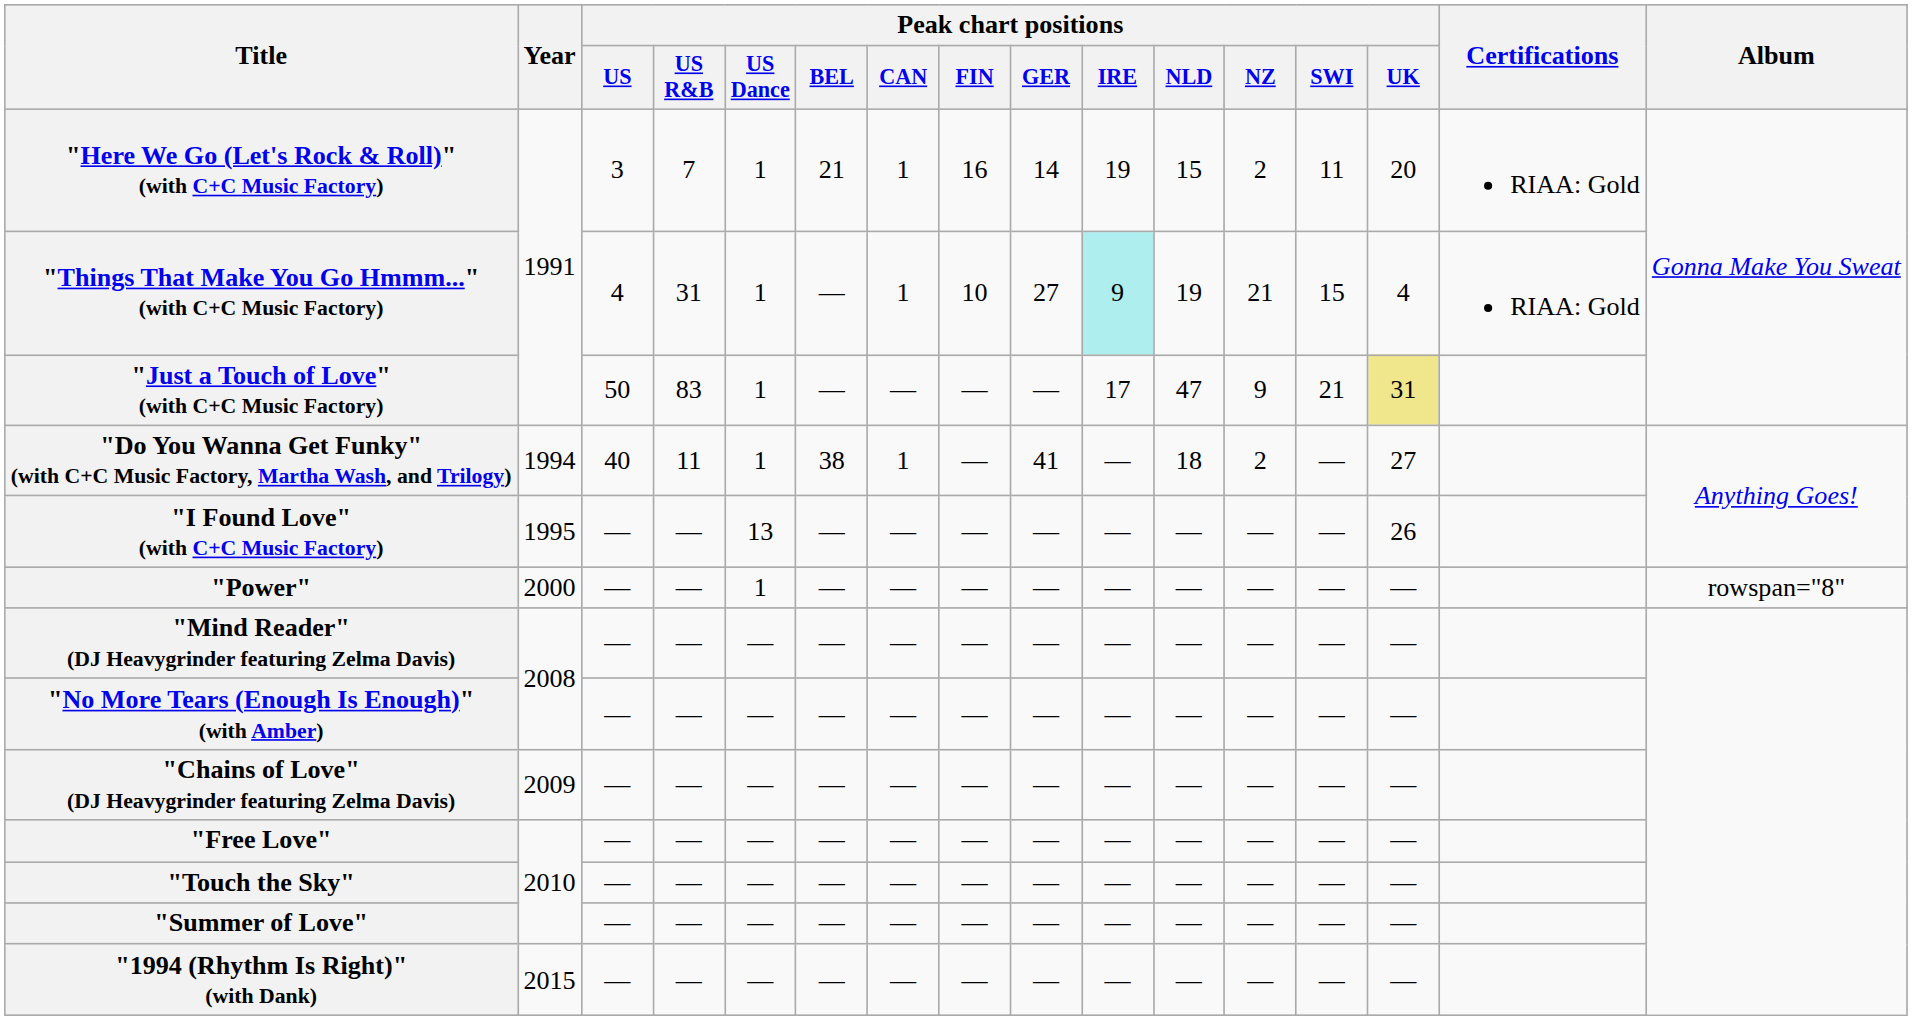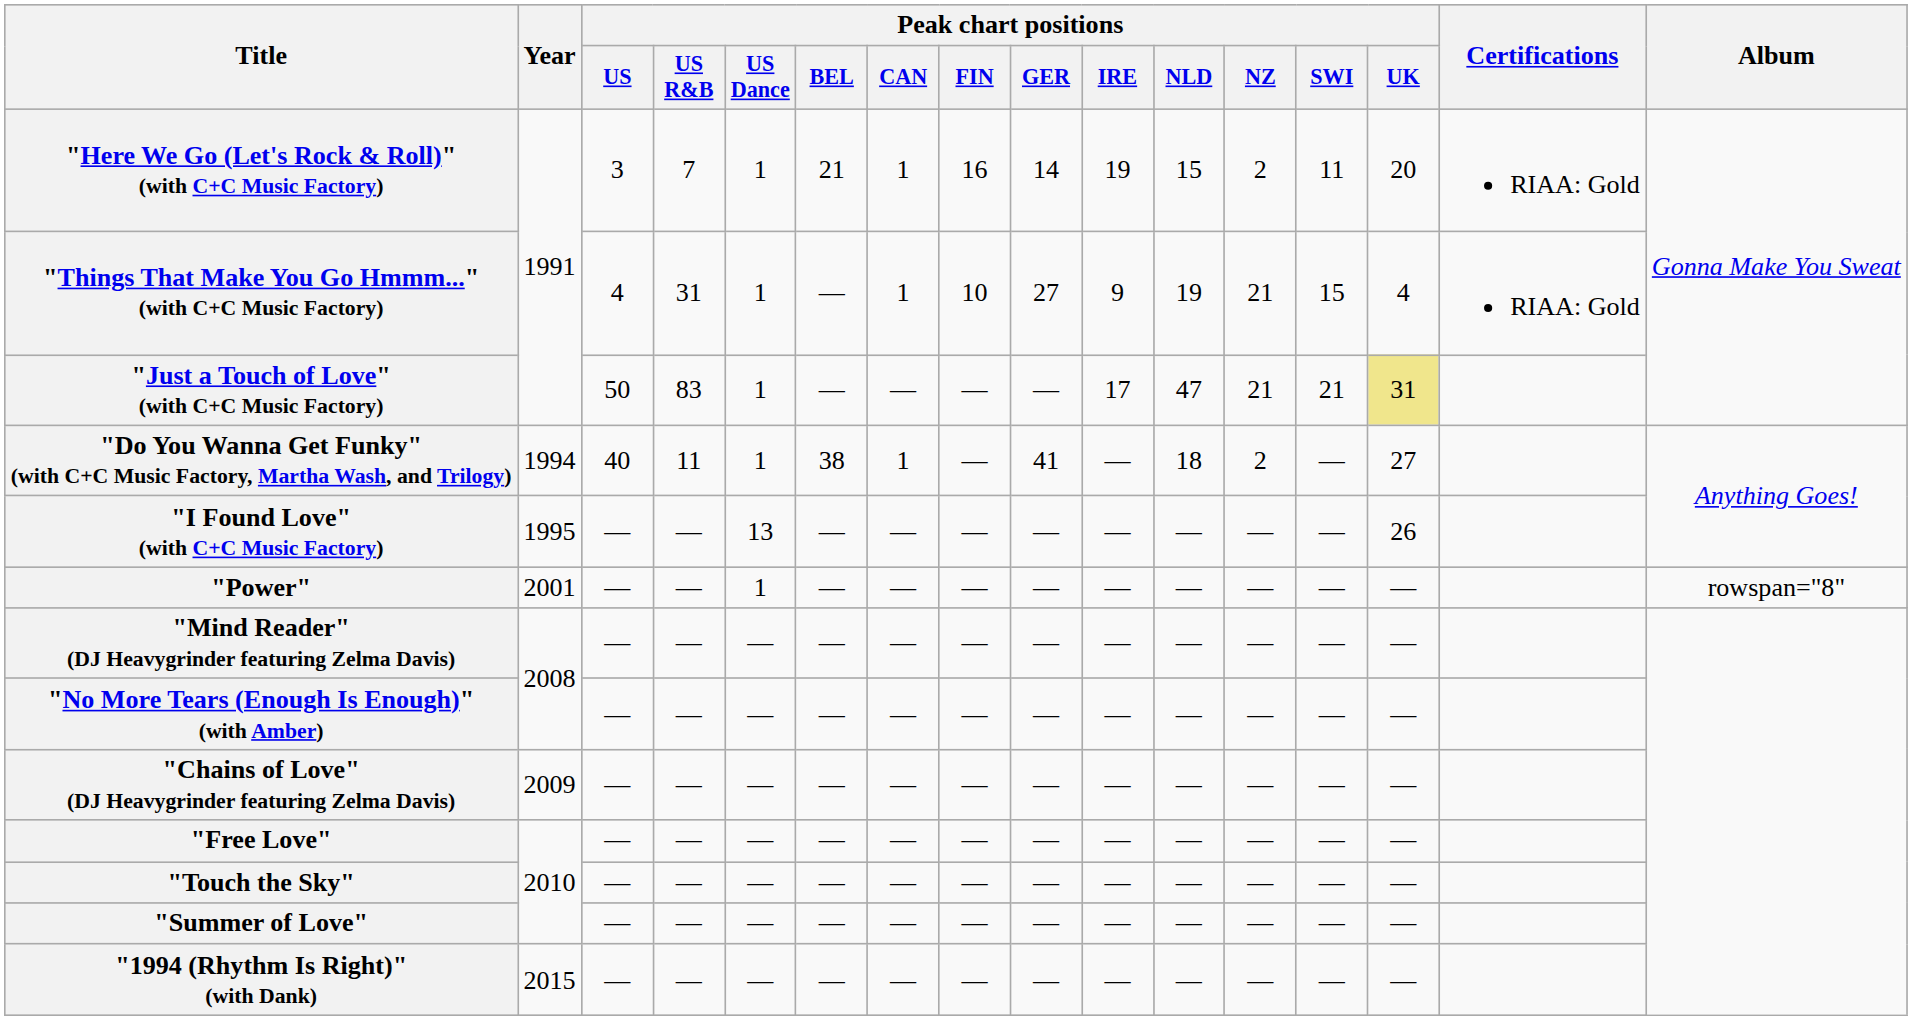(1117, 292) paleturquoise background -> (1117, 292) no background
(1260, 389) 9 -> (1260, 389) 21
(550, 587) 2000 -> (550, 587) 2001
